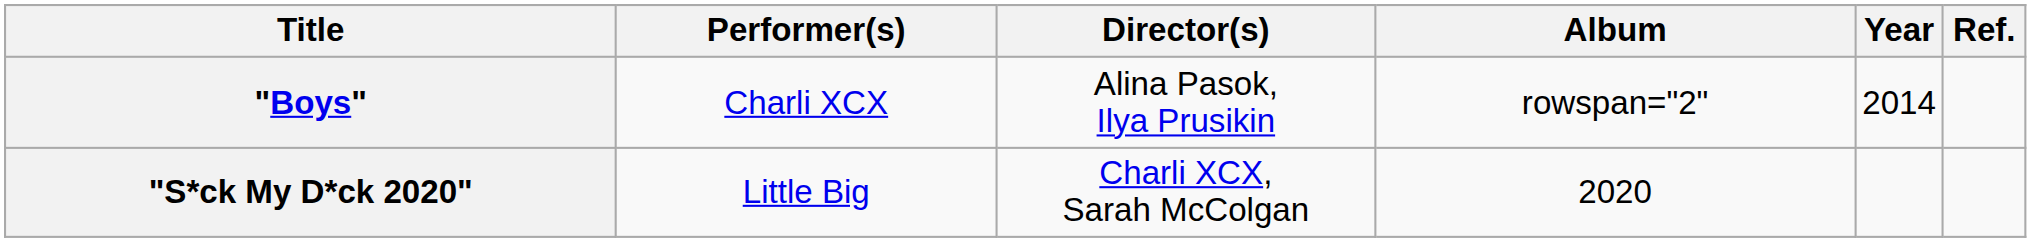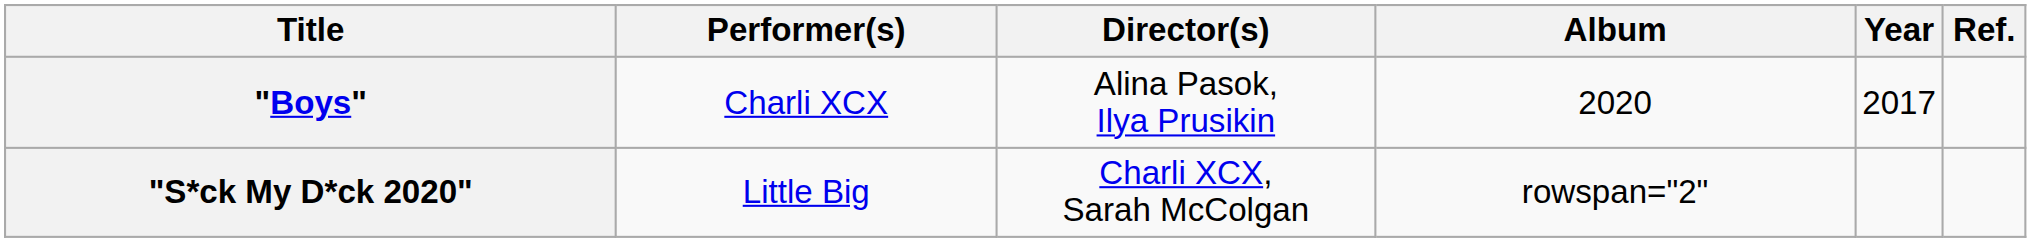(1615, 101) rowspan="2" -> (1615, 101) 2020
(1899, 101) 2014 -> (1899, 101) 2017
(1615, 191) 2020 -> (1615, 191) rowspan="2"
